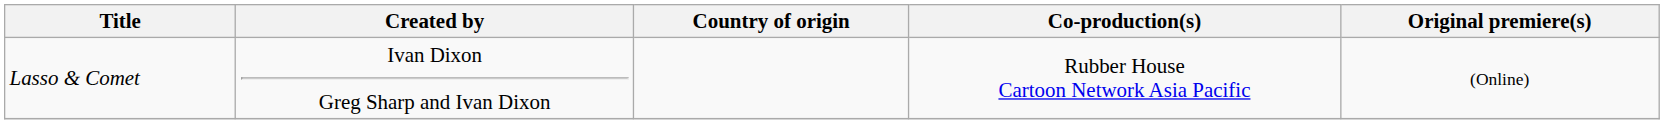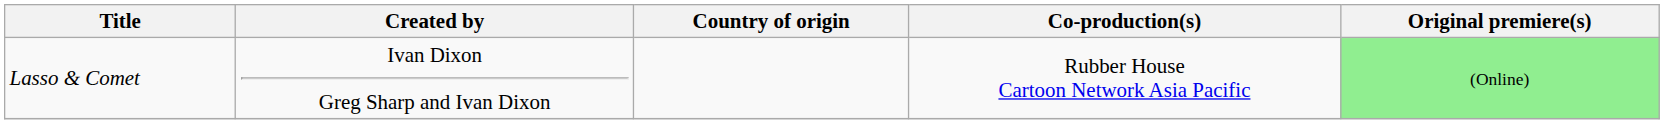(1500, 79) no background -> (1500, 79) lightgreen background
